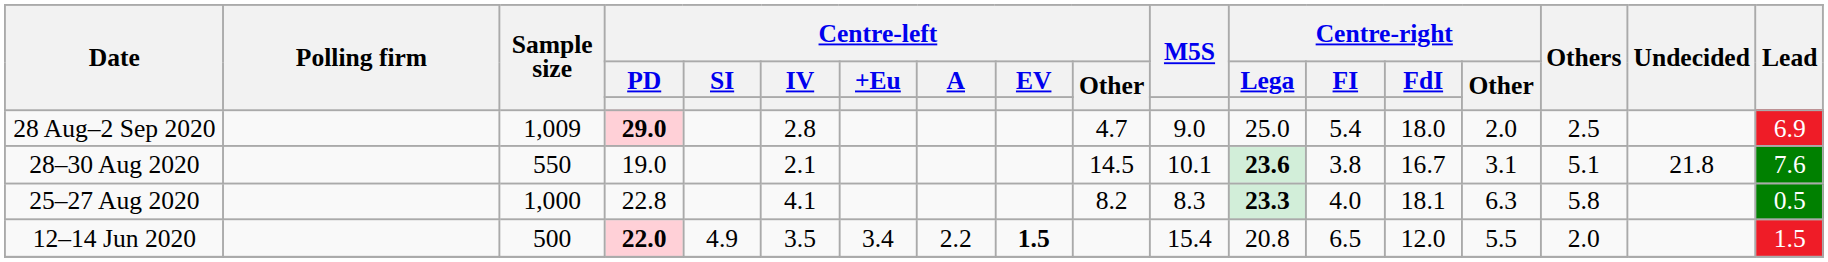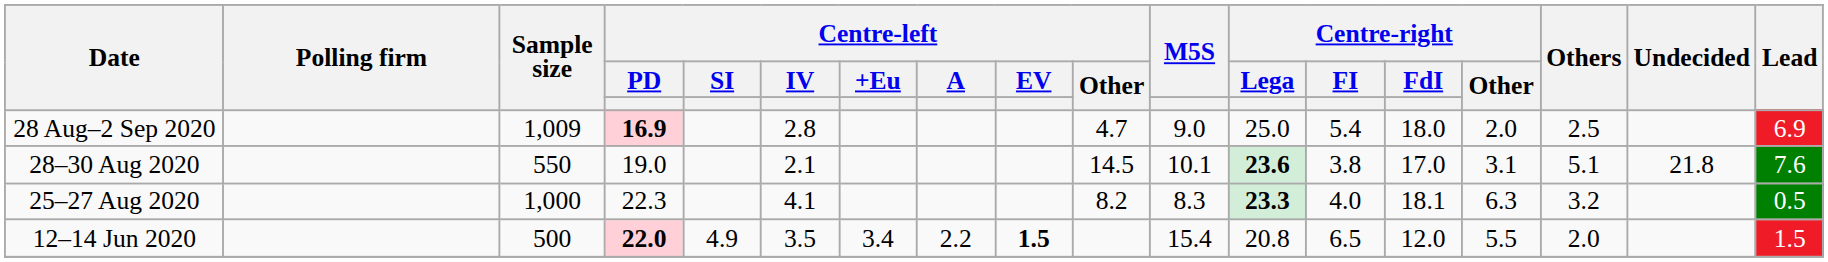(644, 128) 29.0 -> (644, 128) 16.9
(1423, 164) 16.7 -> (1423, 164) 17.0
(644, 201) 22.8 -> (644, 201) 22.3
(1584, 201) 5.8 -> (1584, 201) 3.2
